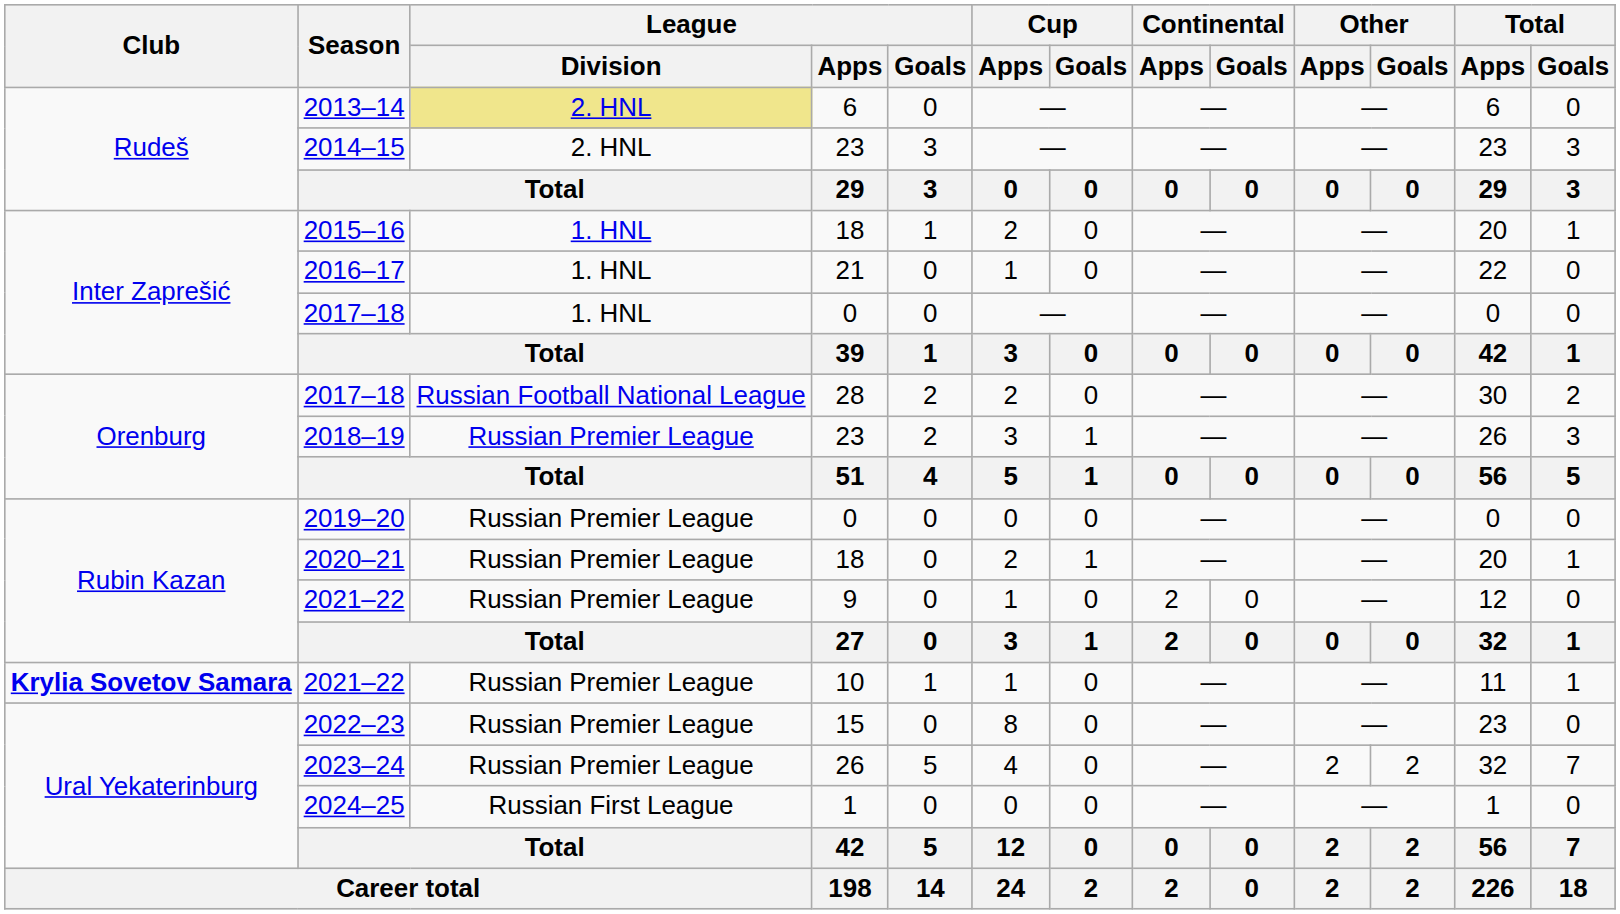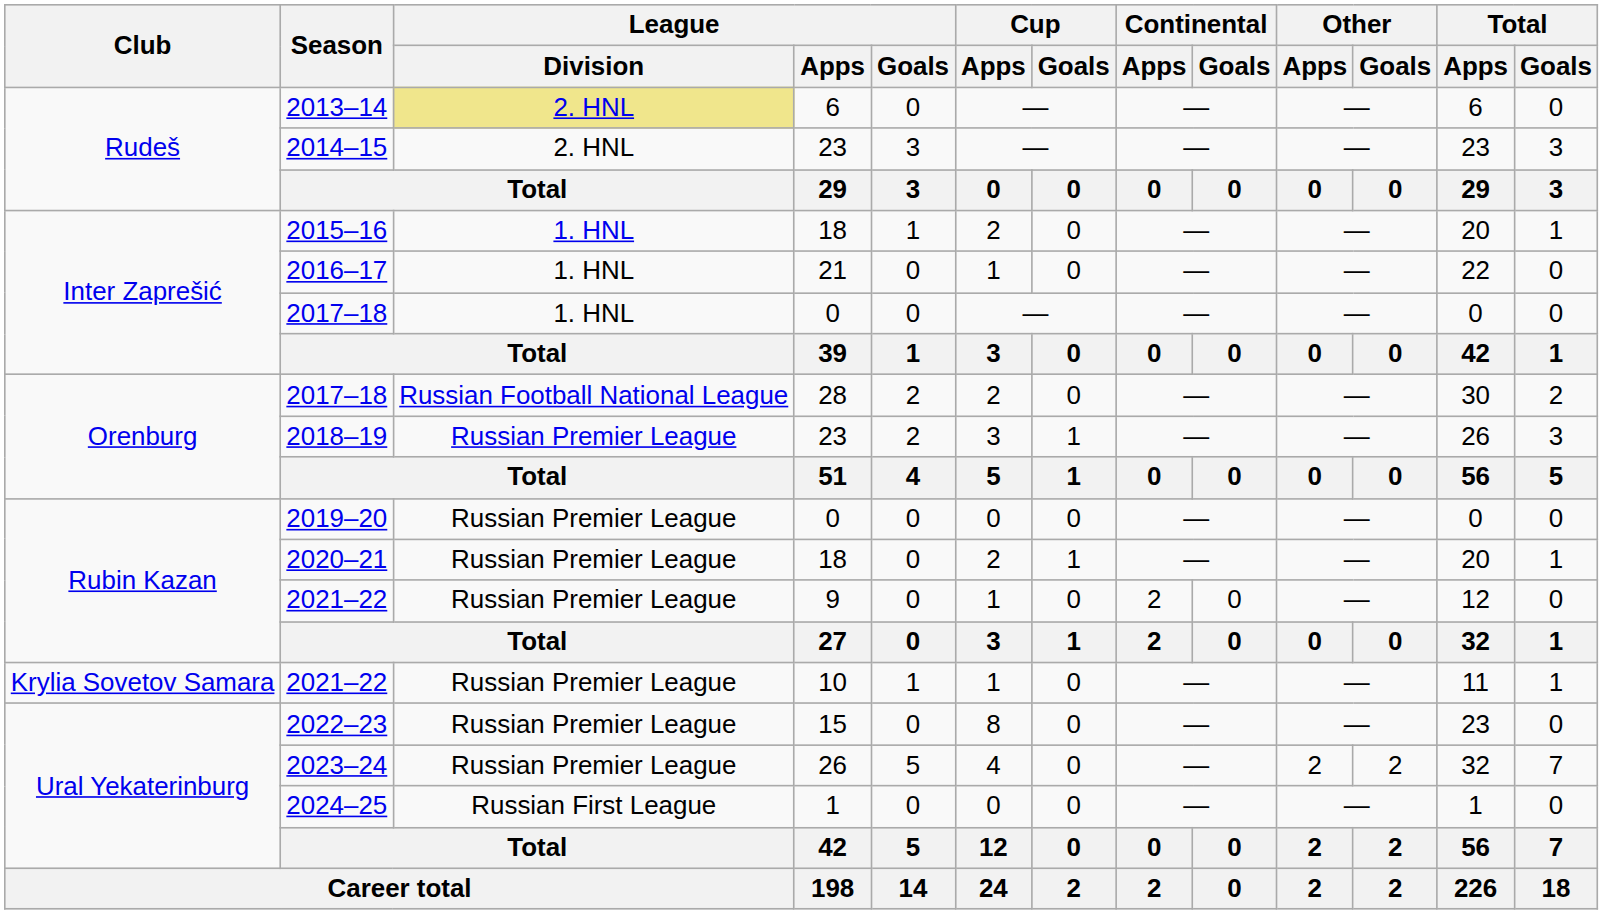(151, 682) bold -> (143, 682) normal
